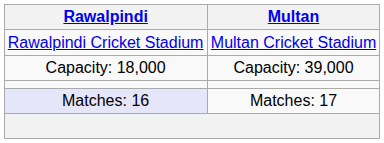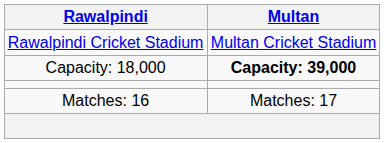(294, 67) normal -> (294, 67) bold
(106, 100) lavender background -> (106, 100) no background
